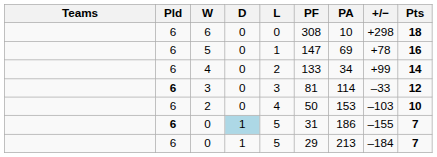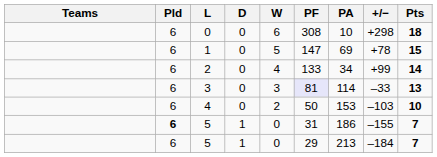columns swapped: (208, 13) <-> (277, 13)
(415, 50) 16 -> (415, 50) 15
(173, 87) bold -> (173, 87) normal
(311, 87) no background -> (311, 87) lavender background
(415, 87) 12 -> (415, 87) 13
(242, 124) lightblue background -> (242, 124) no background
